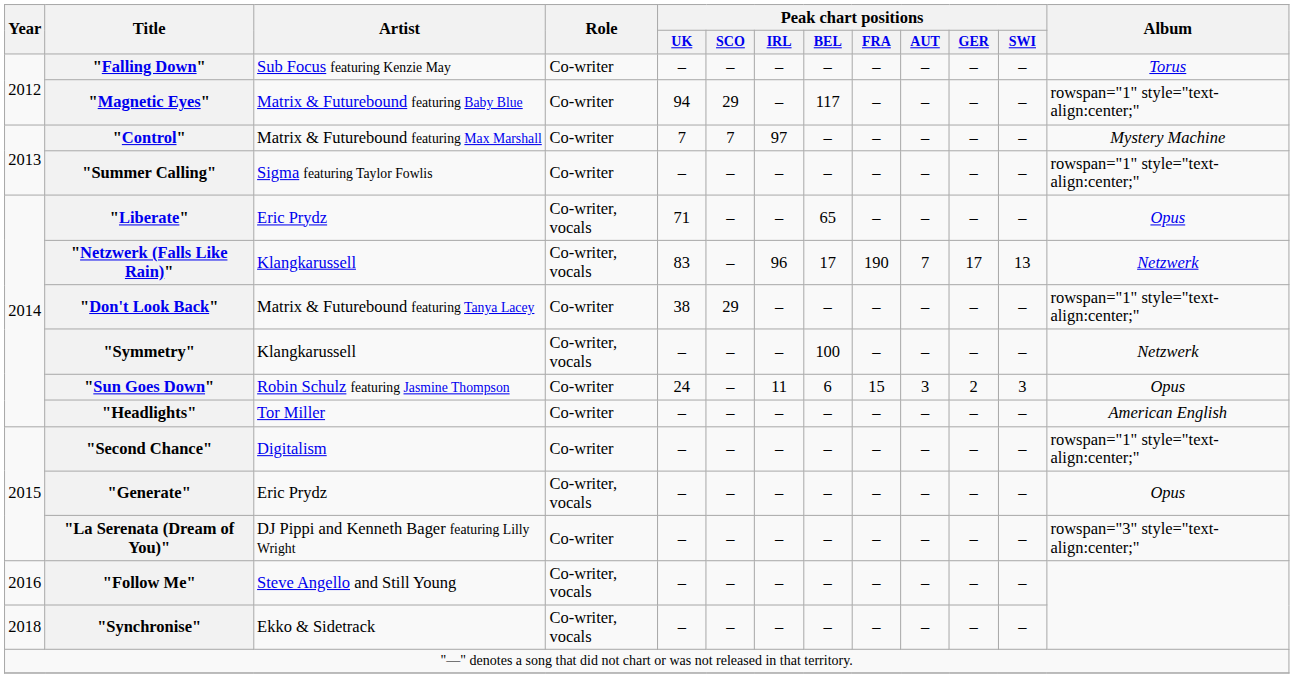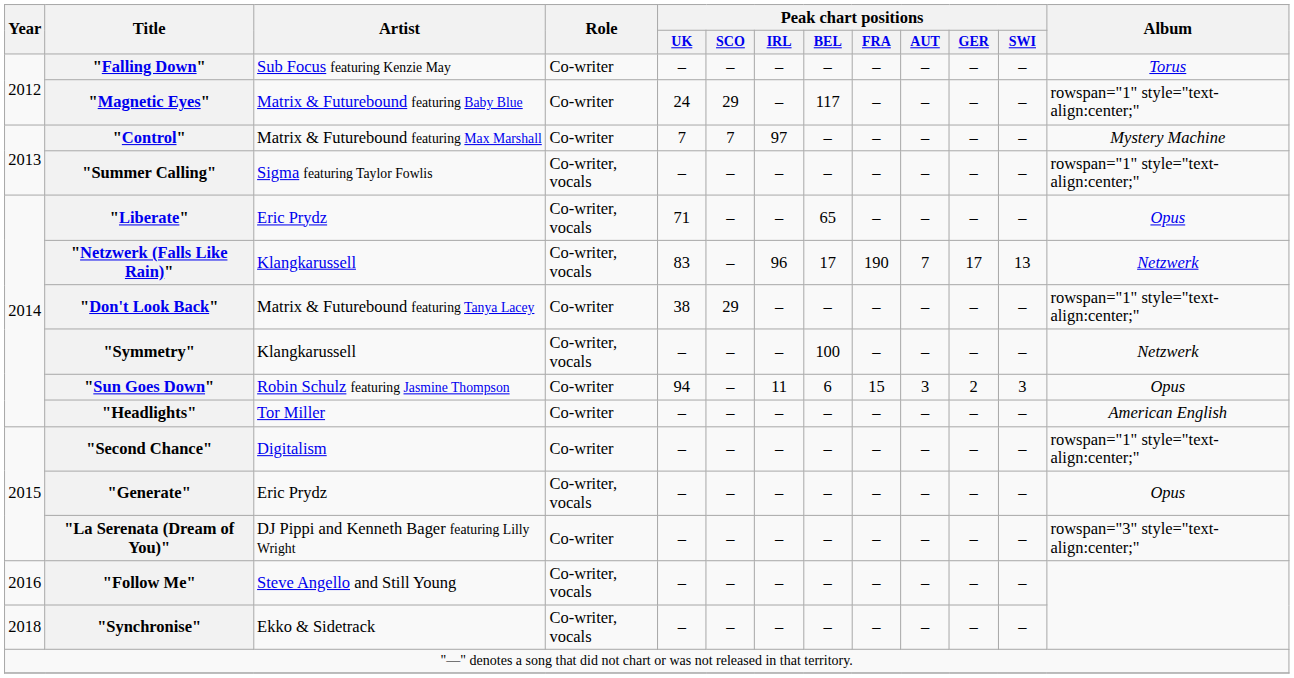(682, 102) 94 -> (682, 102) 24
(582, 173) Co-writer -> (583, 173) Co-writer, vocals
(682, 387) 24 -> (682, 387) 94
